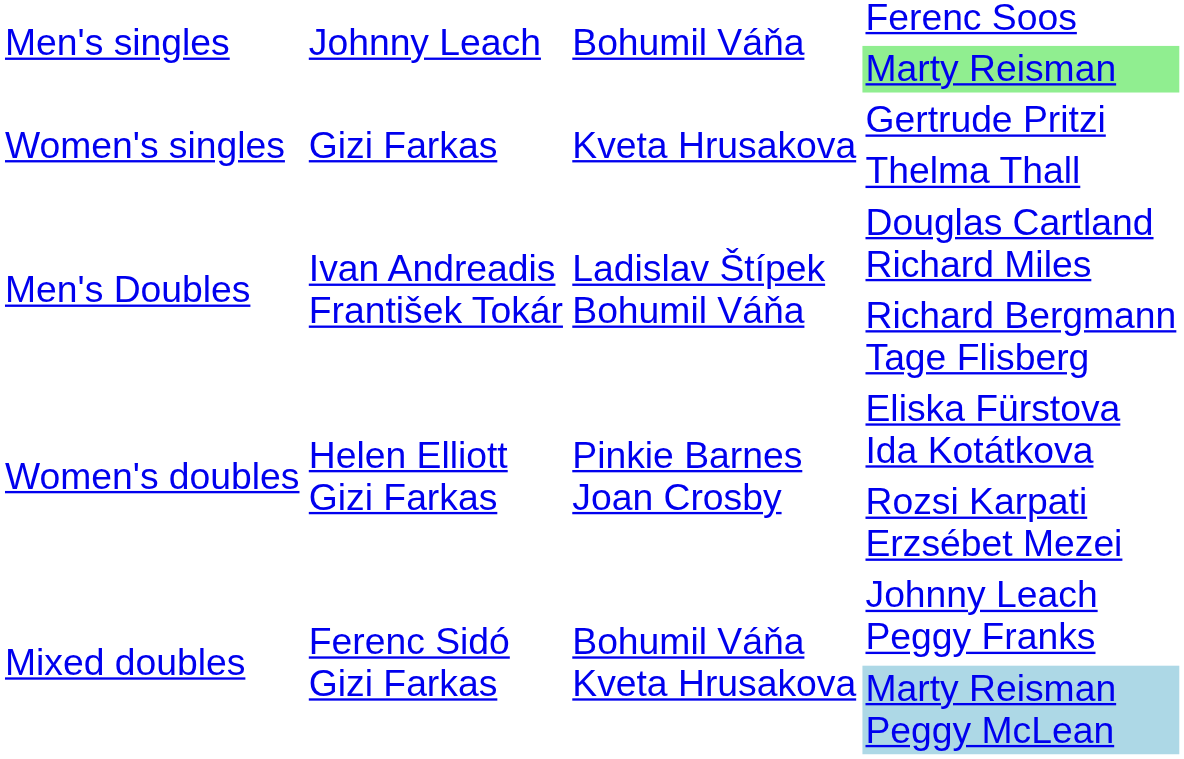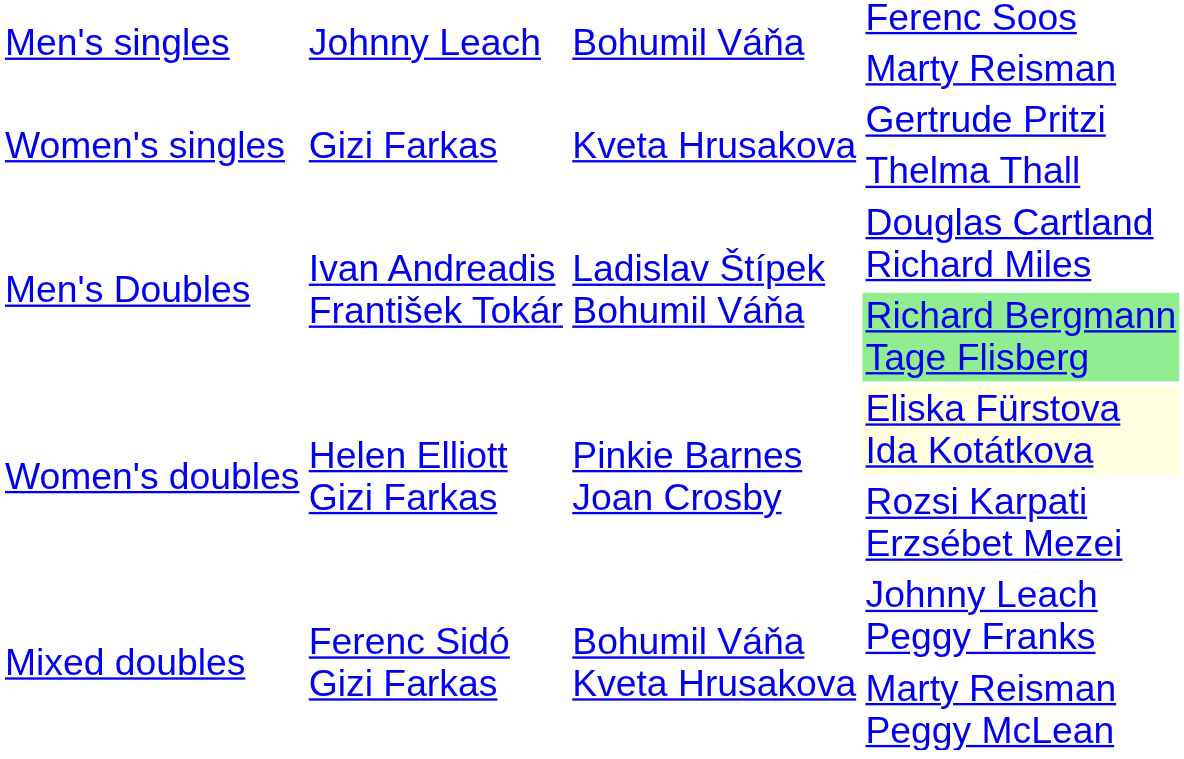(991, 68) lightgreen background -> (991, 68) no background
(1021, 336) no background -> (1021, 336) lightgreen background
(993, 429) no background -> (993, 429) lightyellow background
(991, 709) lightblue background -> (991, 709) no background
